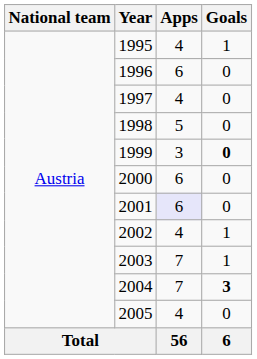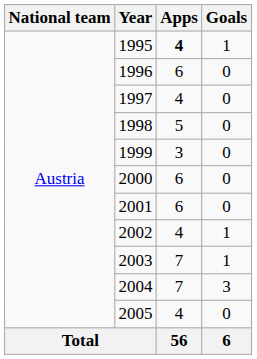(179, 44) normal -> (179, 44) bold
(226, 152) bold -> (226, 152) normal
(179, 206) lavender background -> (179, 206) no background
(226, 286) bold -> (226, 286) normal
